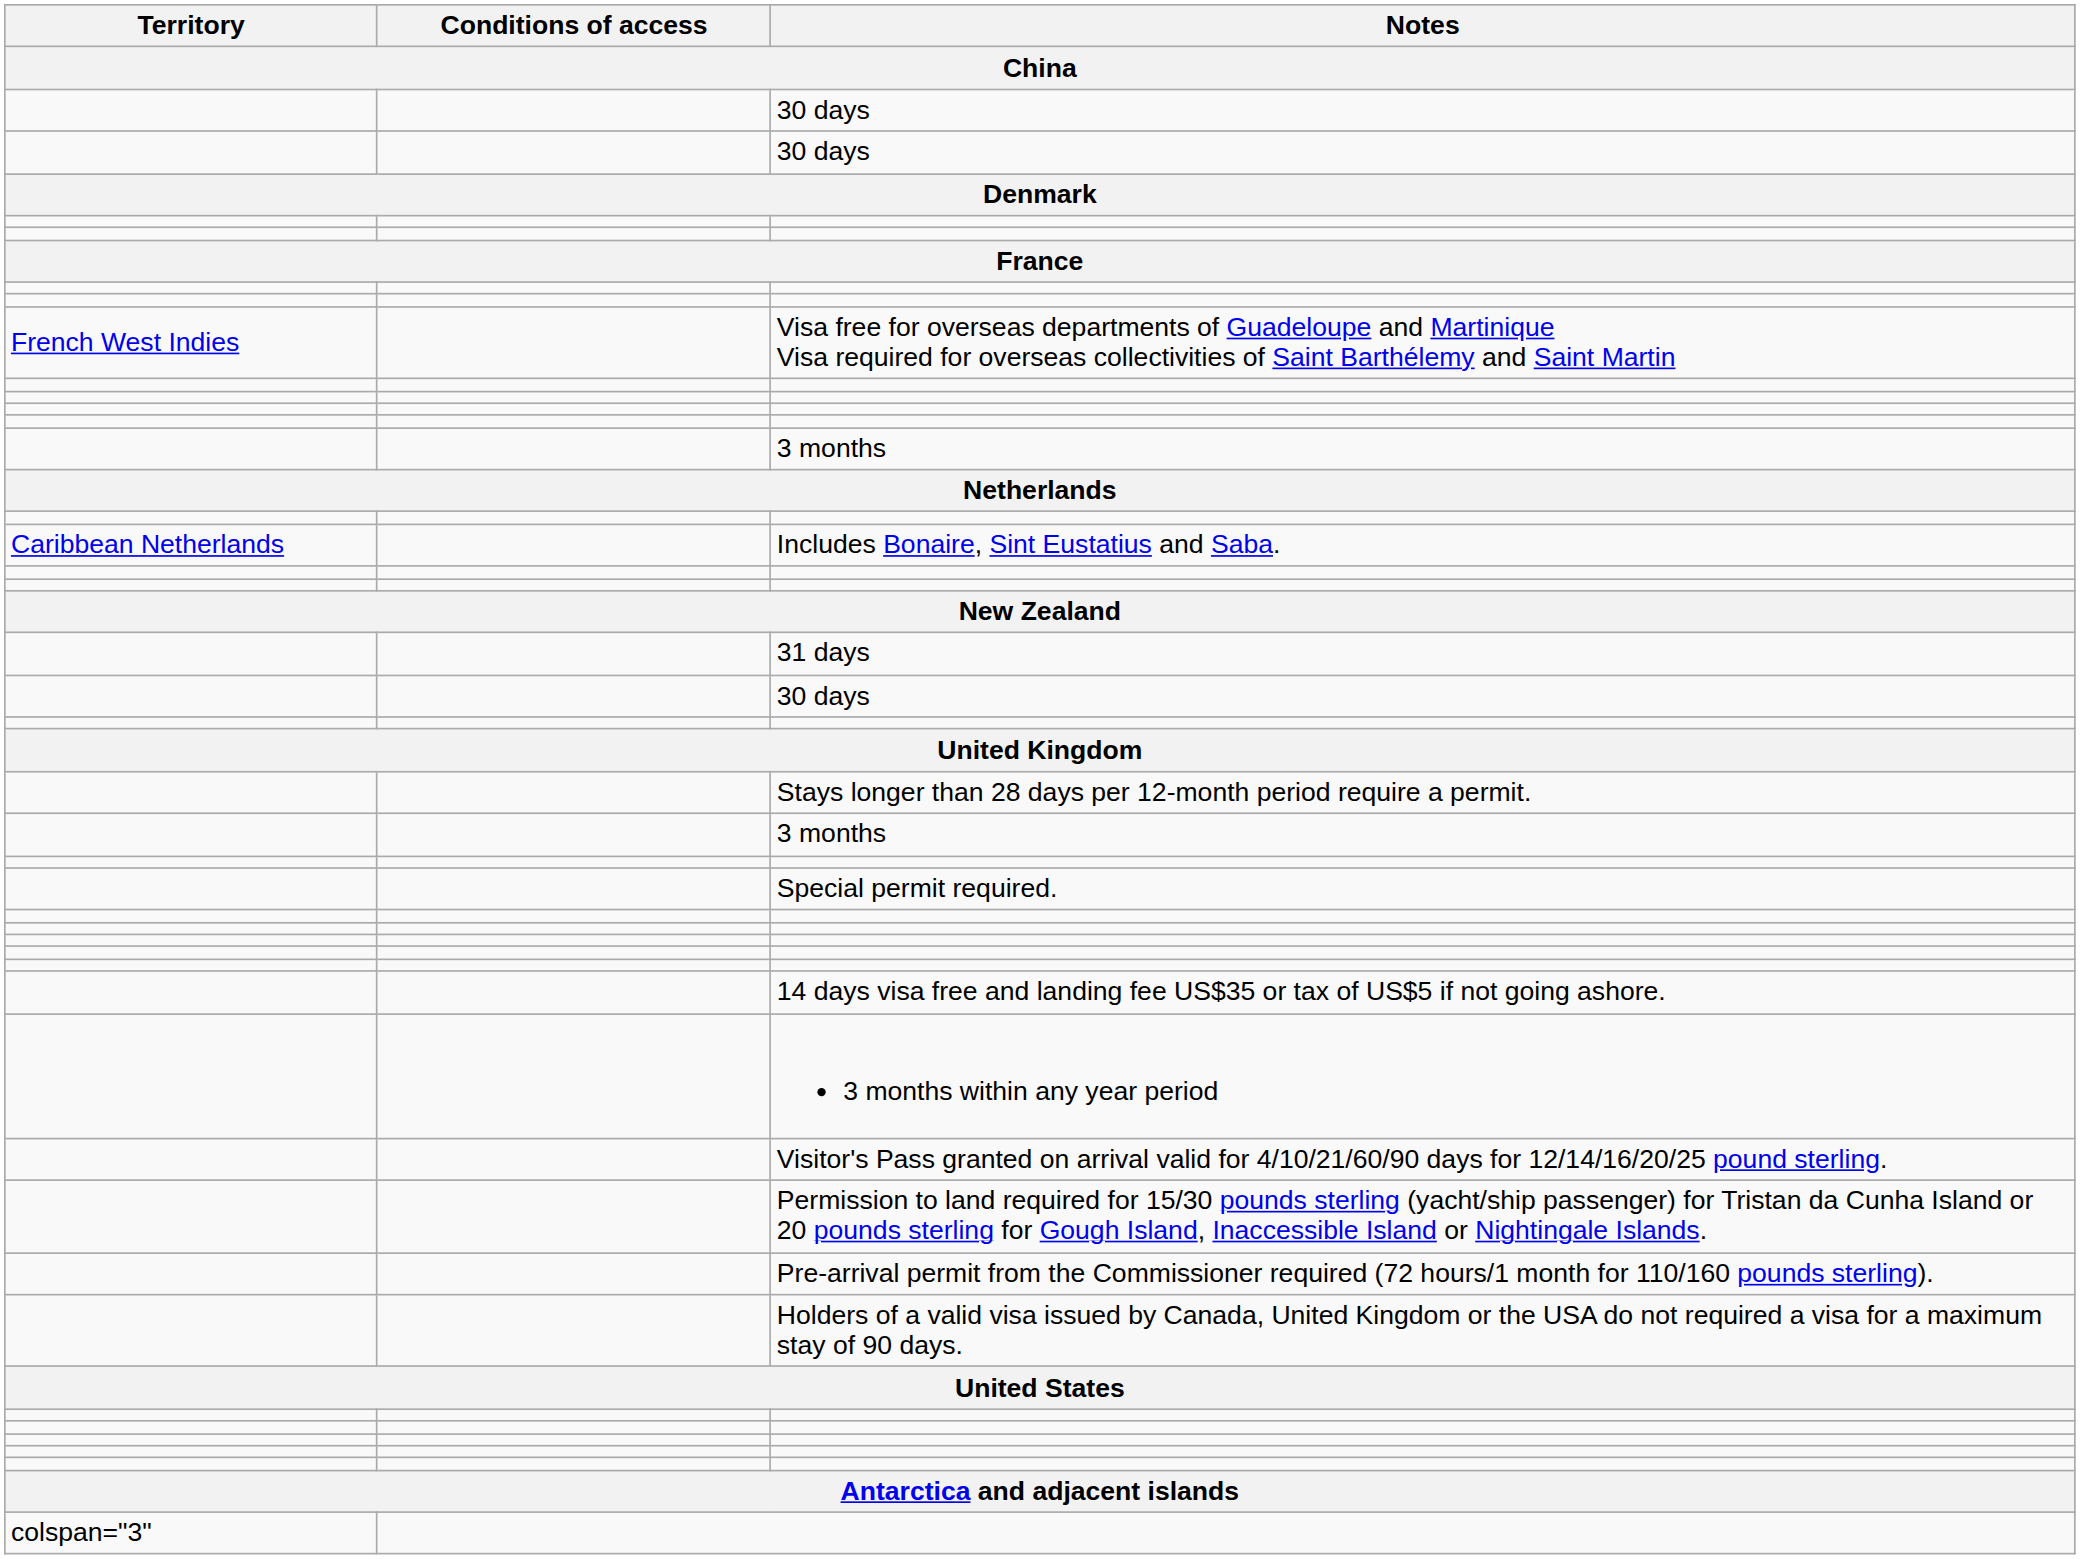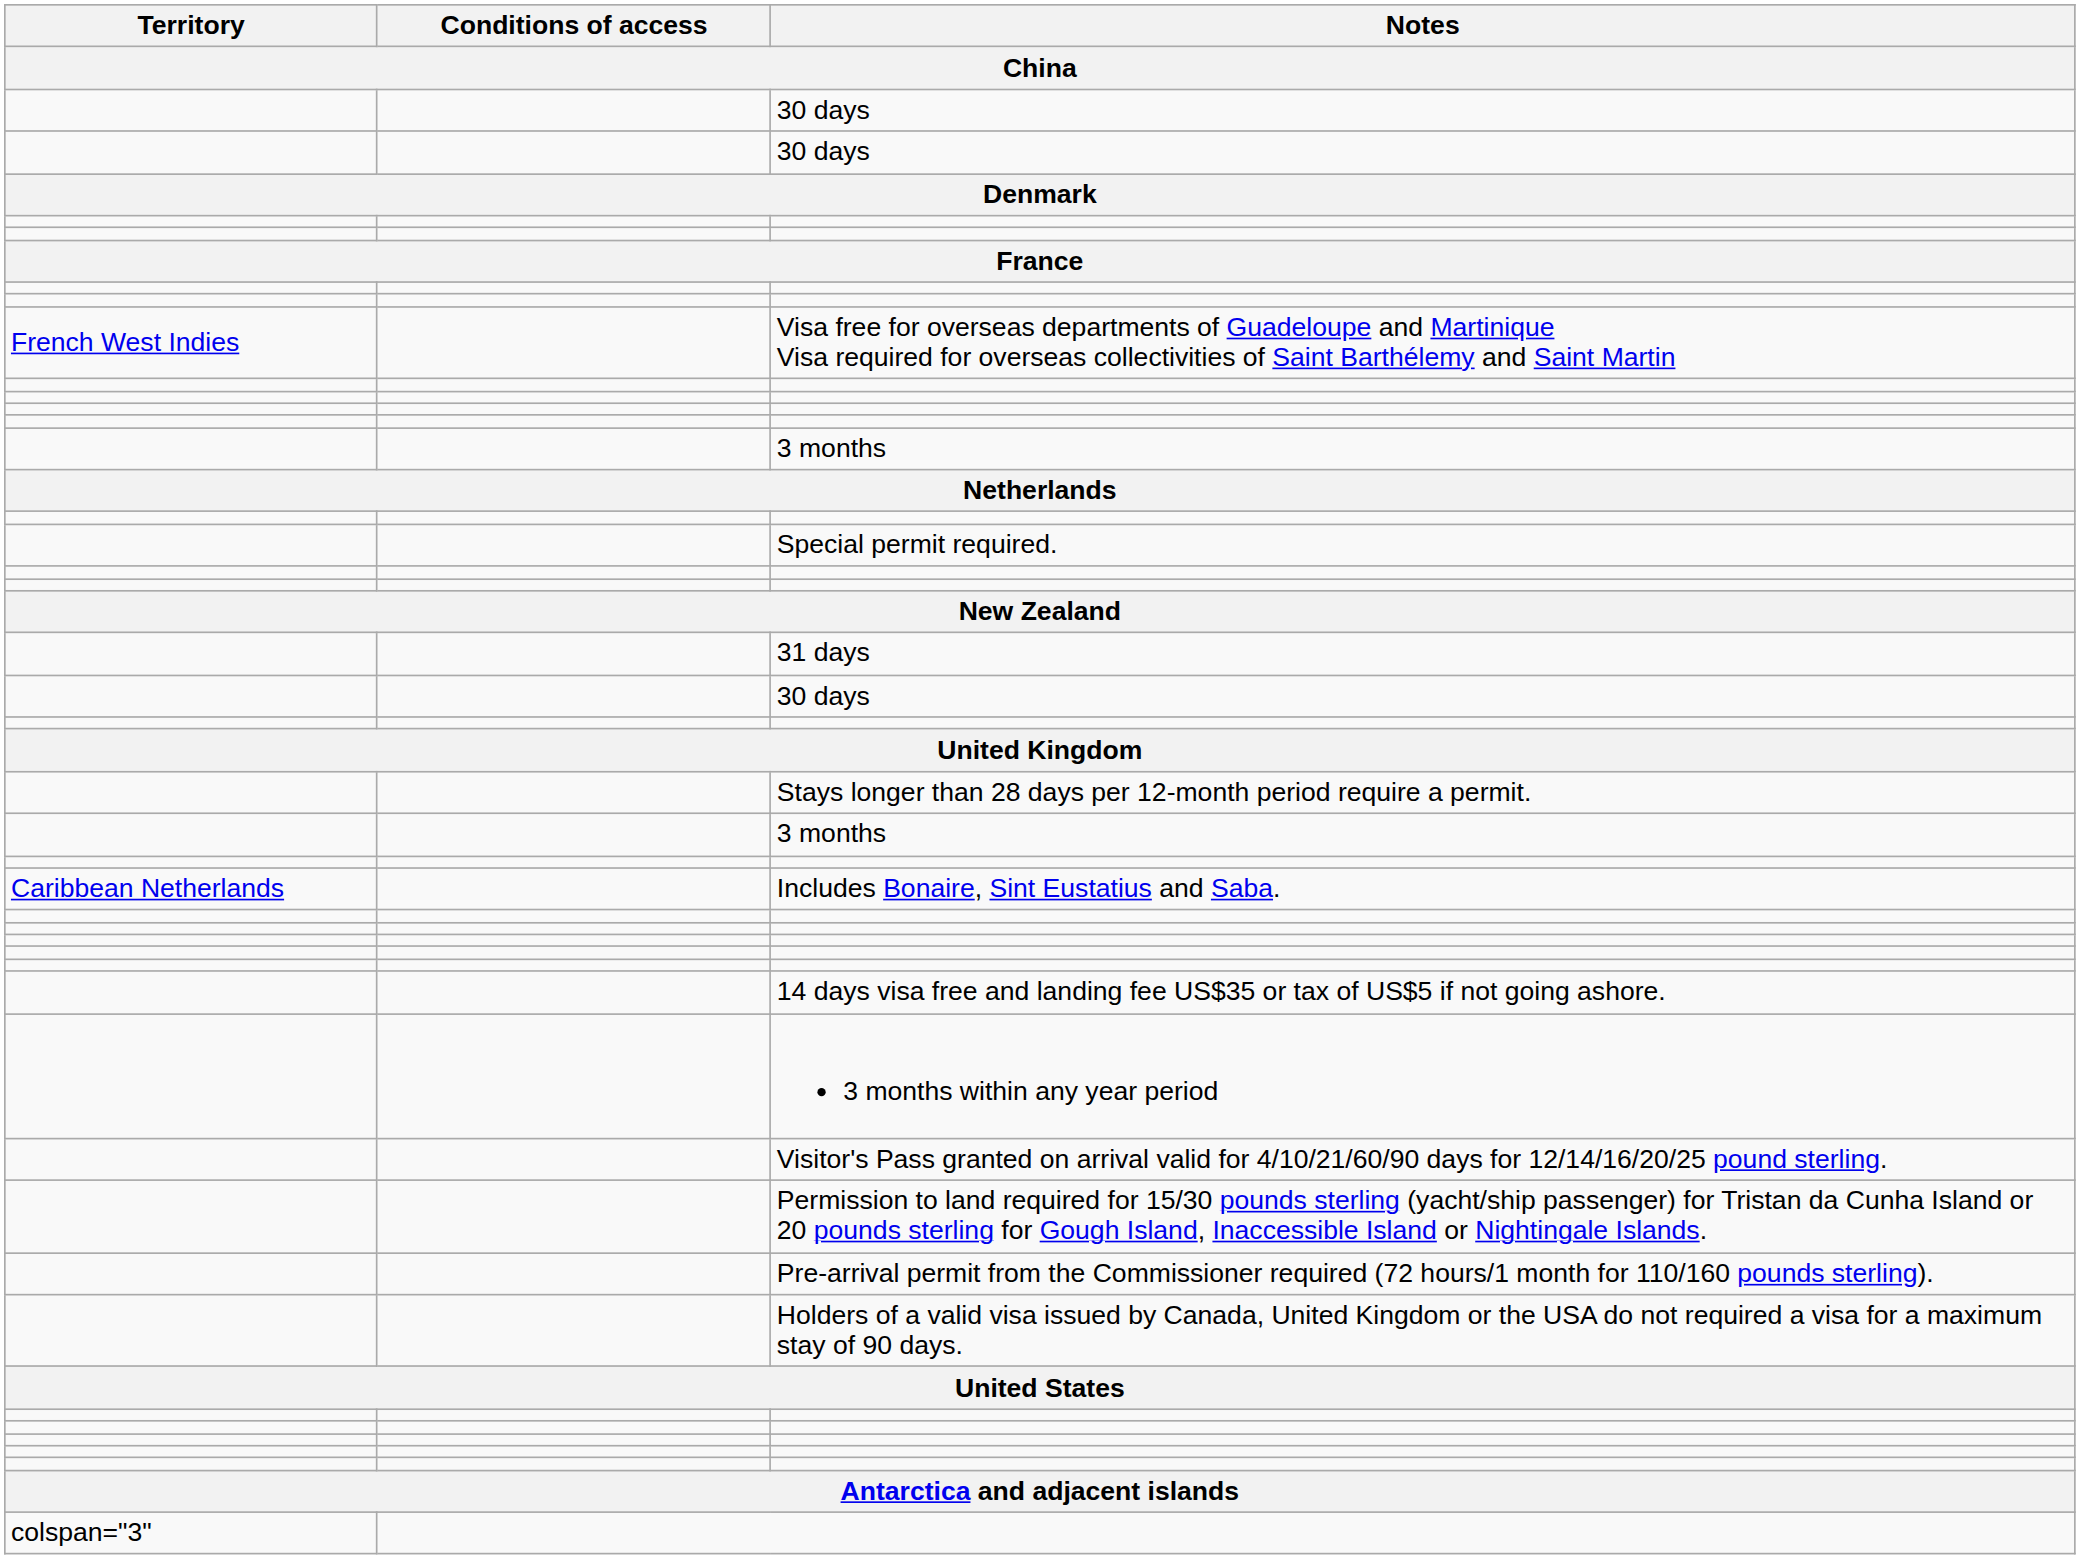rows swapped: (148, 544) <-> (191, 889)
